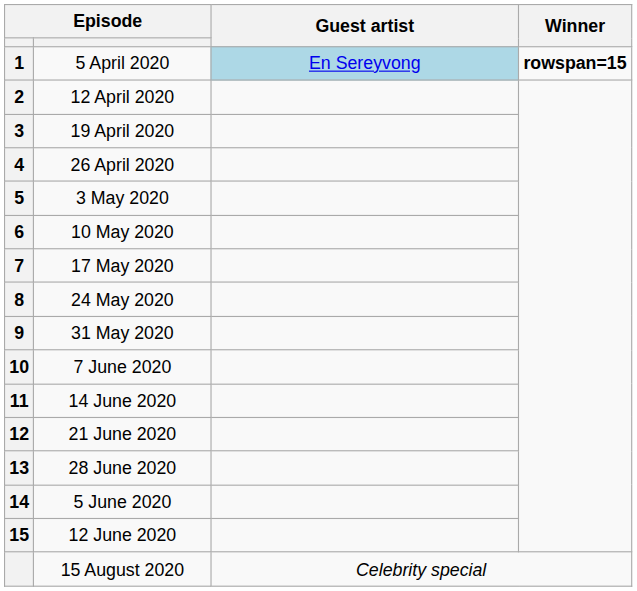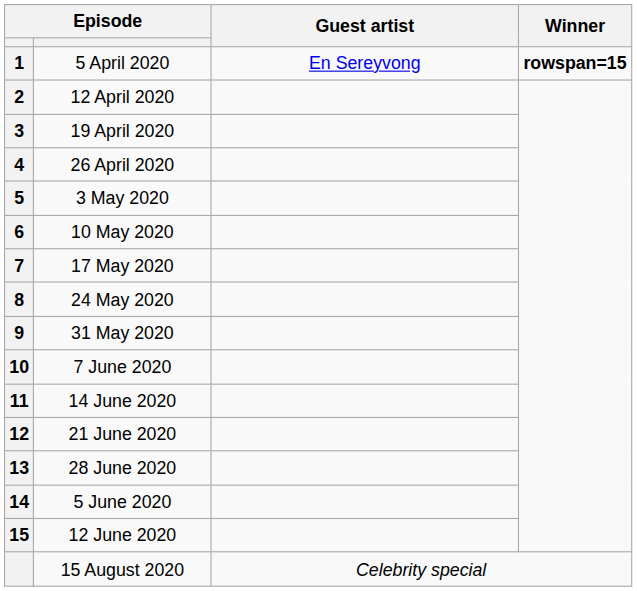(365, 63) lightblue background -> (365, 63) no background
